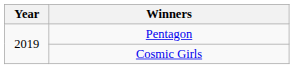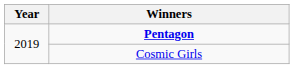(169, 34) normal -> (169, 34) bold
